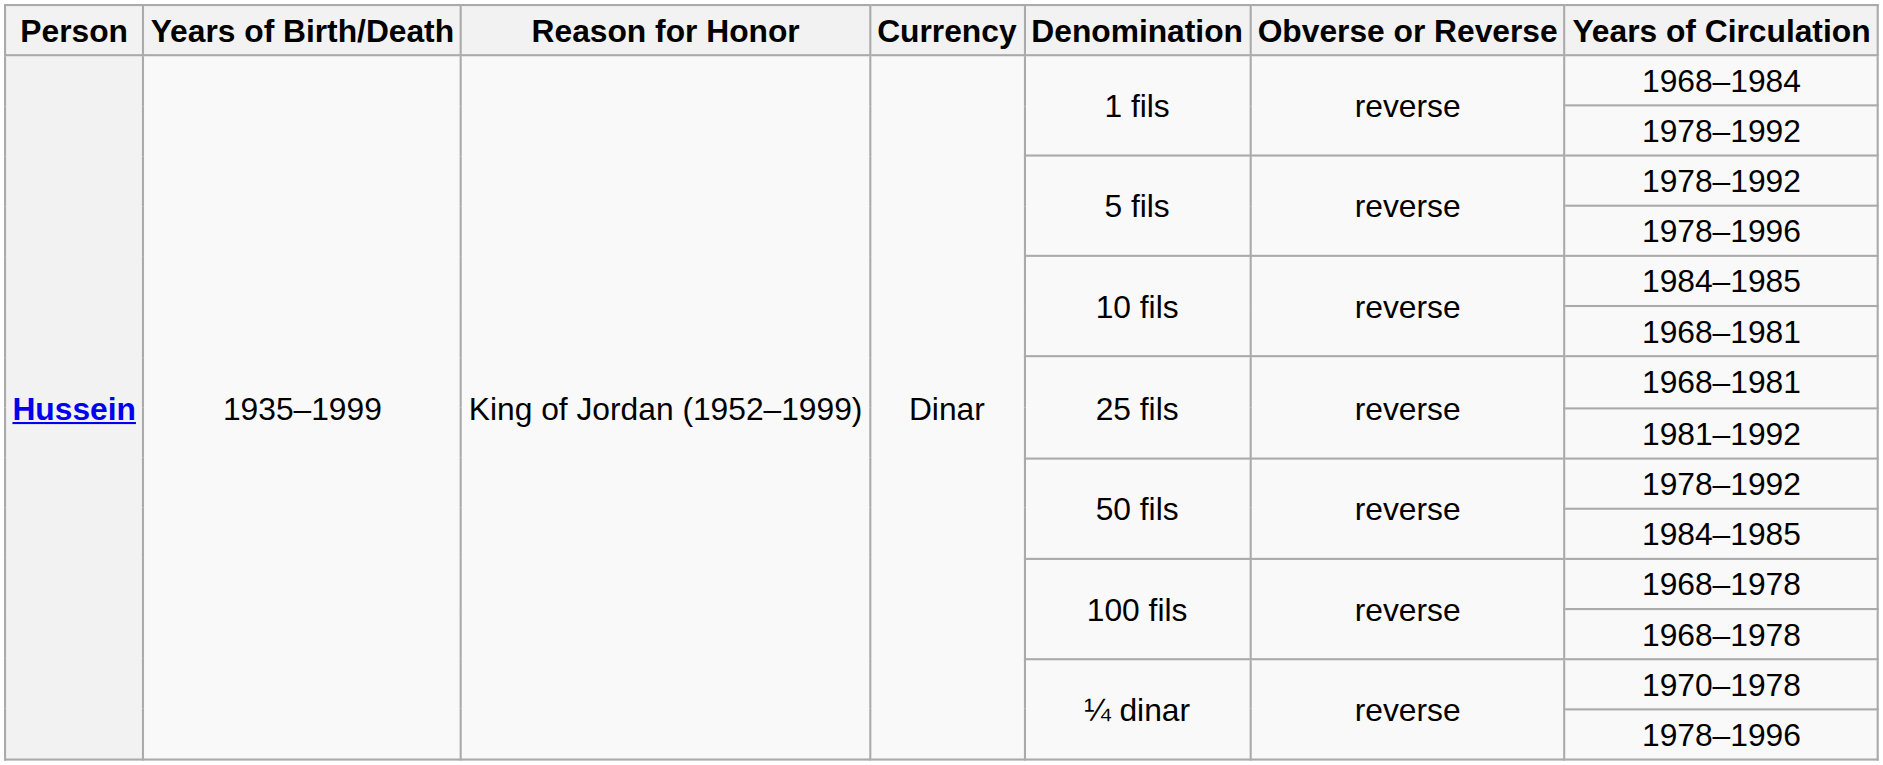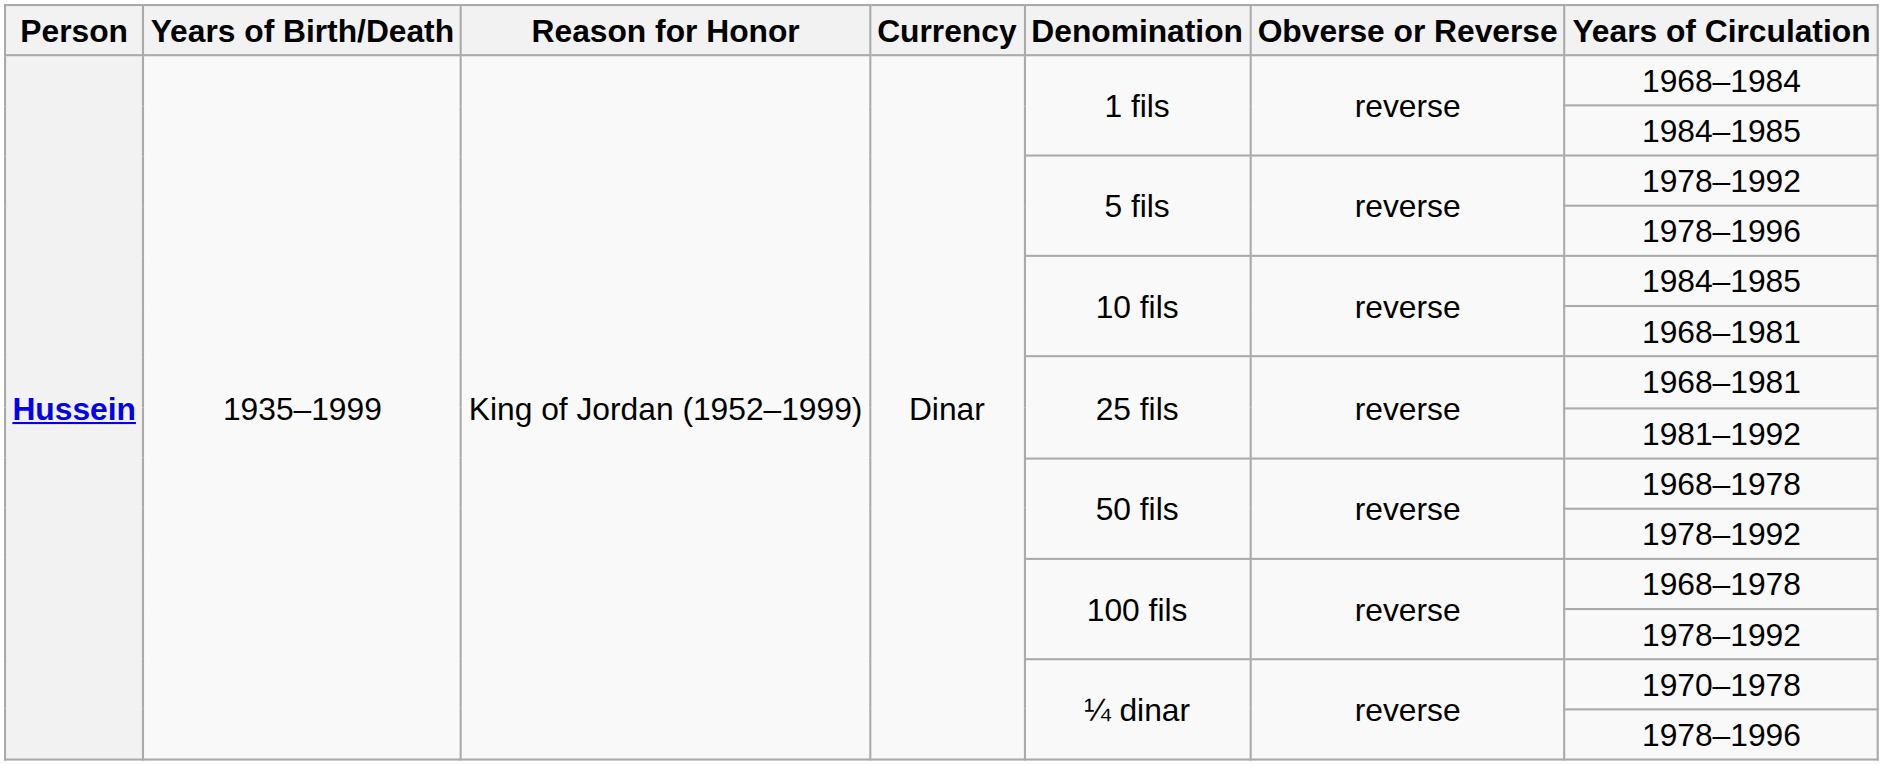(1721, 131) 1978–1992 -> (1721, 131) 1984–1985
(1721, 483) 1978–1992 -> (1721, 483) 1968–1978
(1721, 533) 1984–1985 -> (1721, 533) 1978–1992
(1721, 634) 1968–1978 -> (1721, 634) 1978–1992
